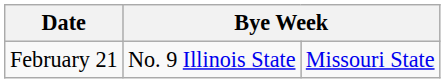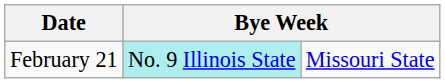(212, 59) no background -> (212, 59) paleturquoise background
